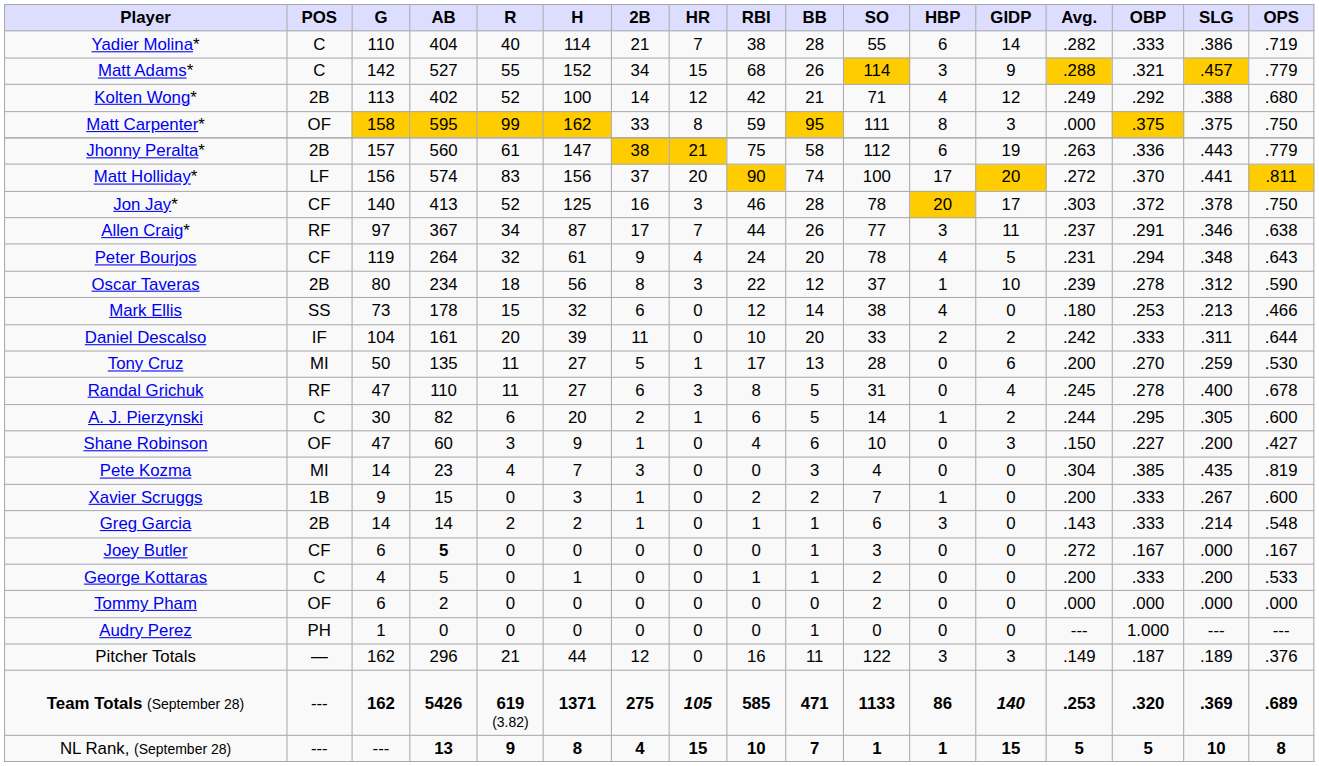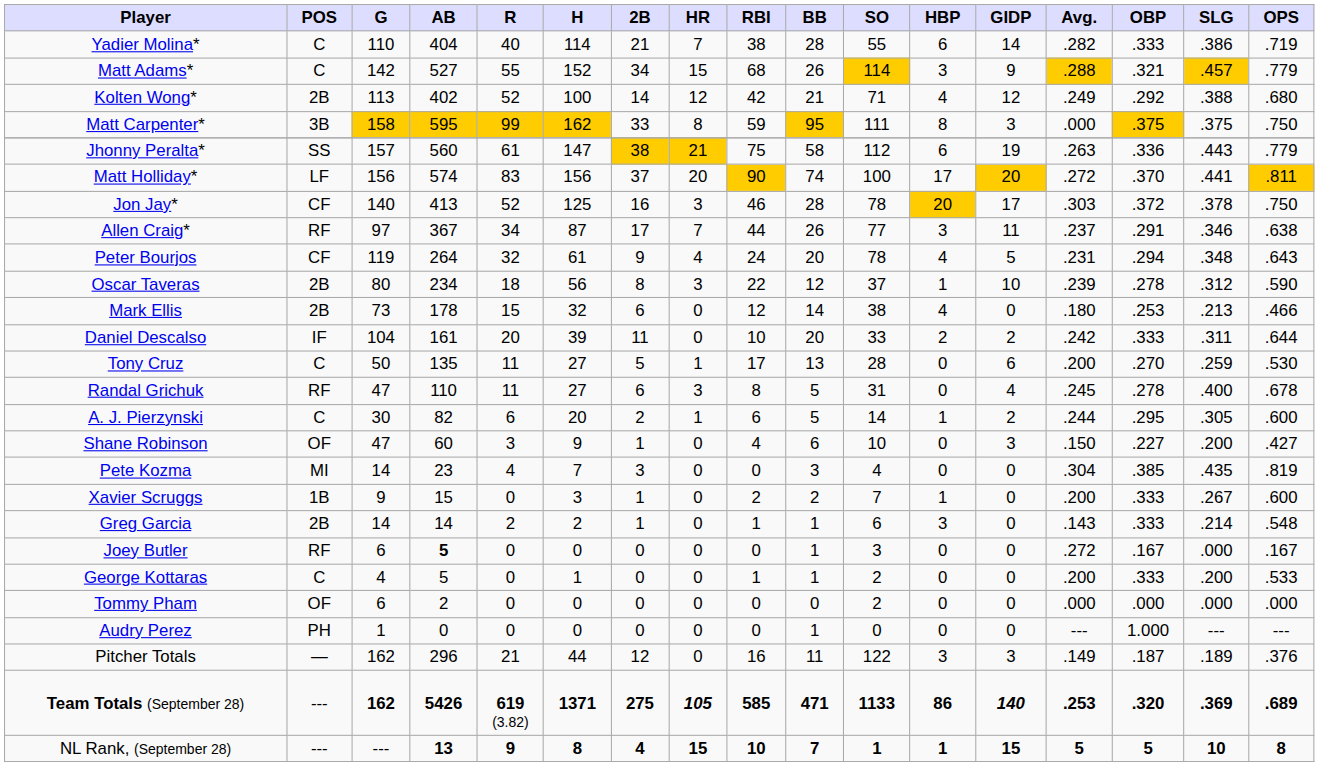(319, 124) OF -> (319, 124) 3B
(319, 151) 2B -> (319, 151) SS
(319, 310) SS -> (319, 310) 2B
(319, 364) MI -> (319, 364) C
(319, 550) CF -> (319, 550) RF
